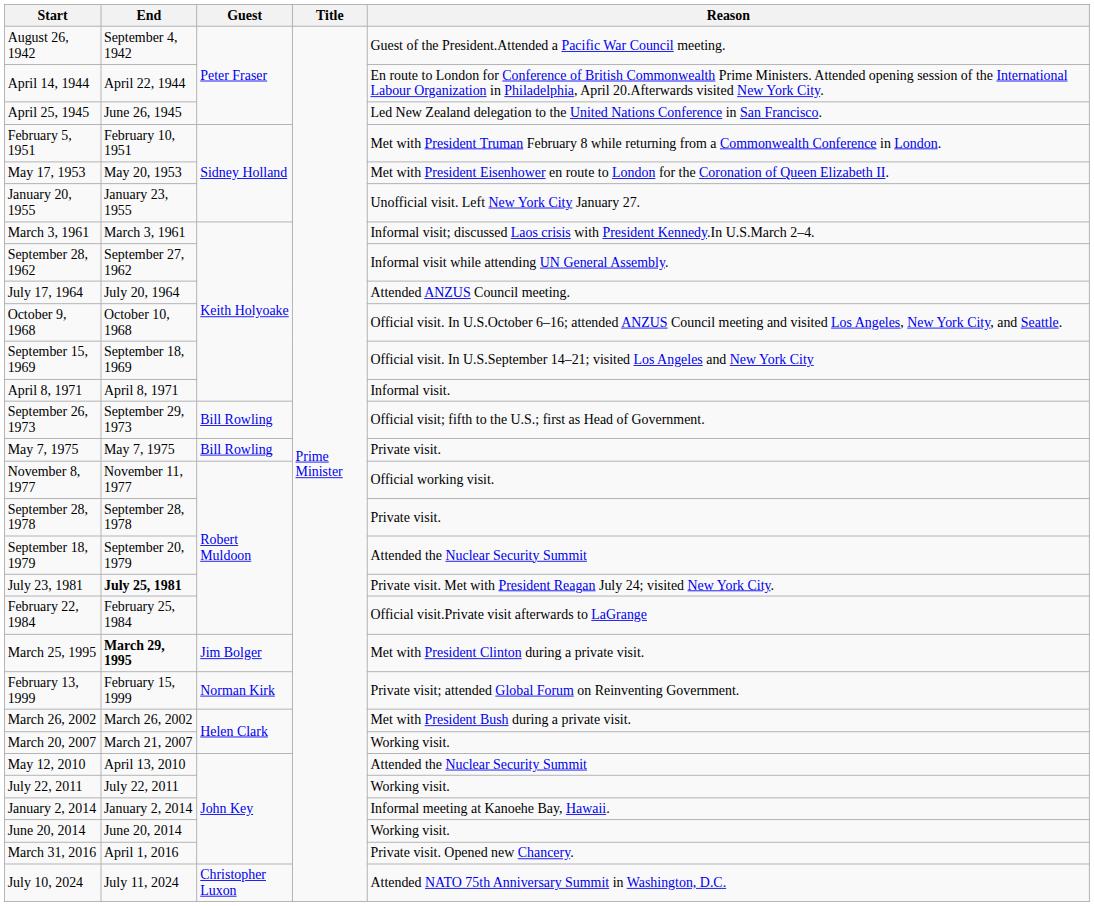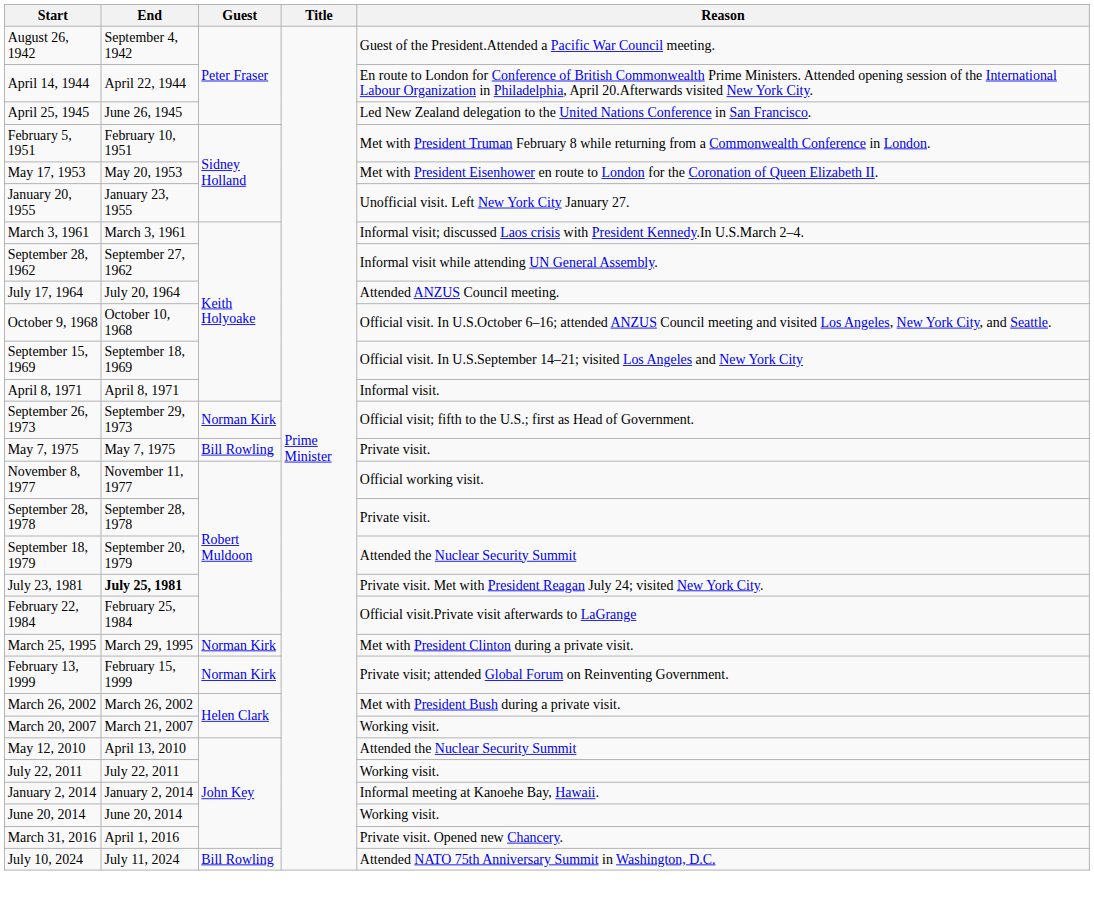(236, 419) Bill Rowling -> (239, 419) Norman Kirk
(134, 652) bold -> (149, 644) normal
(231, 652) Jim Bolger -> (239, 644) Norman Kirk
(233, 882) Christopher Luxon -> (237, 859) Bill Rowling
